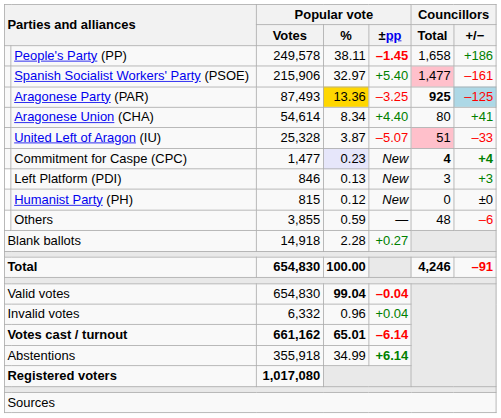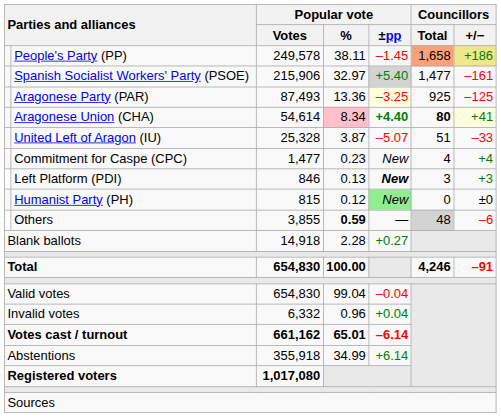(392, 55) bold -> (392, 55) normal
(434, 55) no background -> (434, 55) lightsalmon background
(478, 55) no background -> (478, 55) khaki background
(392, 76) no background -> (392, 76) lightgrey background
(434, 76) pink background -> (434, 76) no background
(350, 96) gold background -> (350, 96) no background
(392, 96) no background -> (392, 96) lightyellow background
(440, 96) bold -> (440, 96) normal
(479, 96) lightblue background -> (479, 96) no background
(353, 117) no background -> (353, 117) pink background
(392, 117) normal -> (392, 117) bold
(443, 117) normal -> (443, 117) bold
(482, 117) no background -> (482, 117) lightyellow background
(443, 138) pink background -> (443, 138) no background
(353, 158) lavender background -> (353, 158) no background
(447, 158) bold -> (447, 158) normal
(486, 158) bold -> (486, 158) normal
(395, 179) normal -> (395, 179) bold
(395, 199) no background -> (395, 199) lightgreen background
(353, 220) normal -> (353, 220) bold
(443, 220) no background -> (443, 220) lightgrey background
(350, 293) bold -> (350, 293) normal
(392, 293) bold -> (392, 293) normal
(392, 355) bold -> (392, 355) normal
